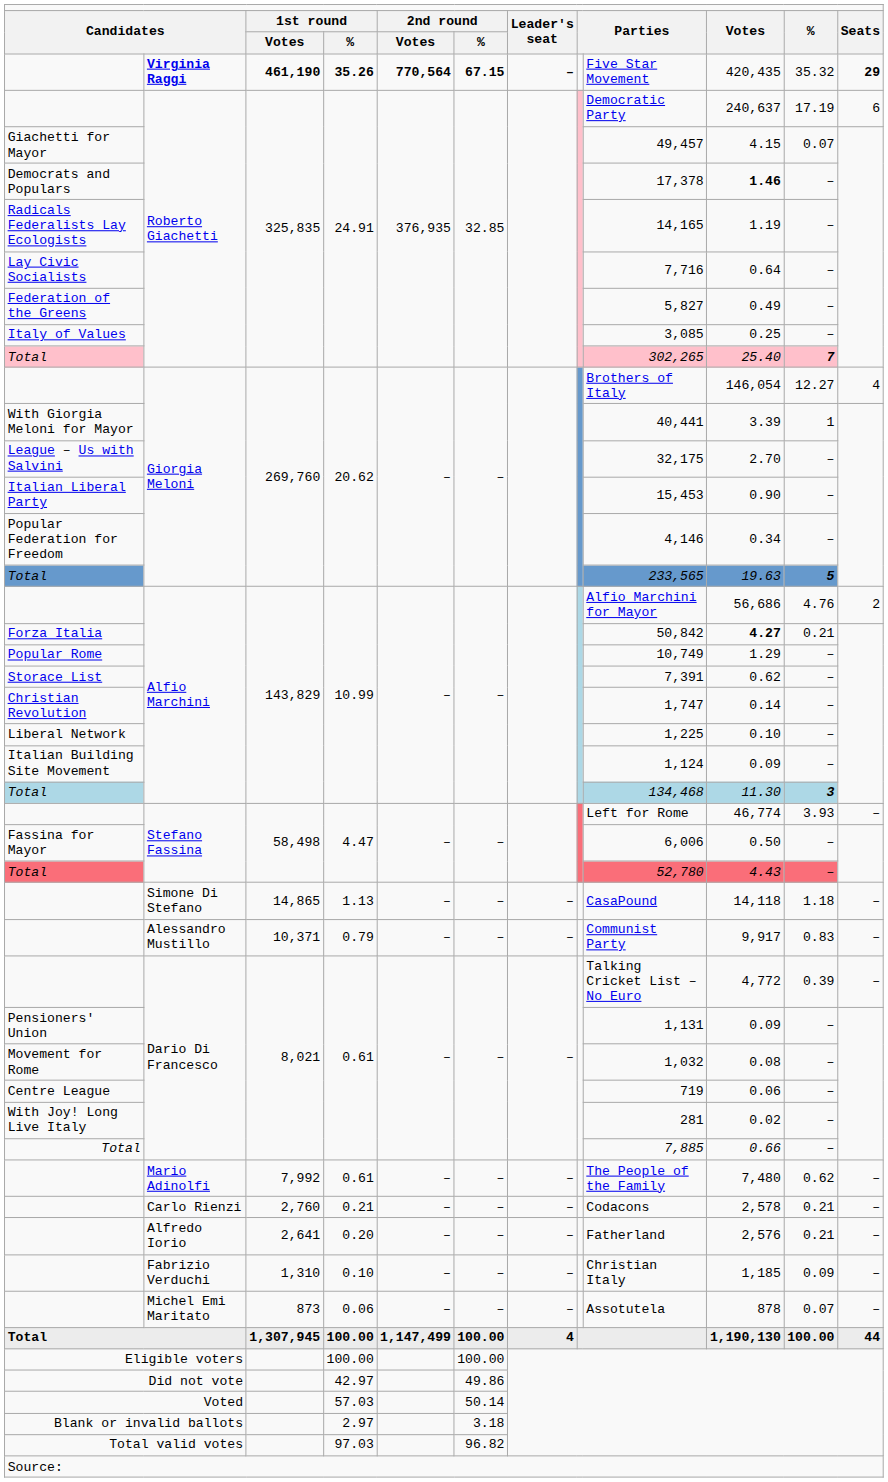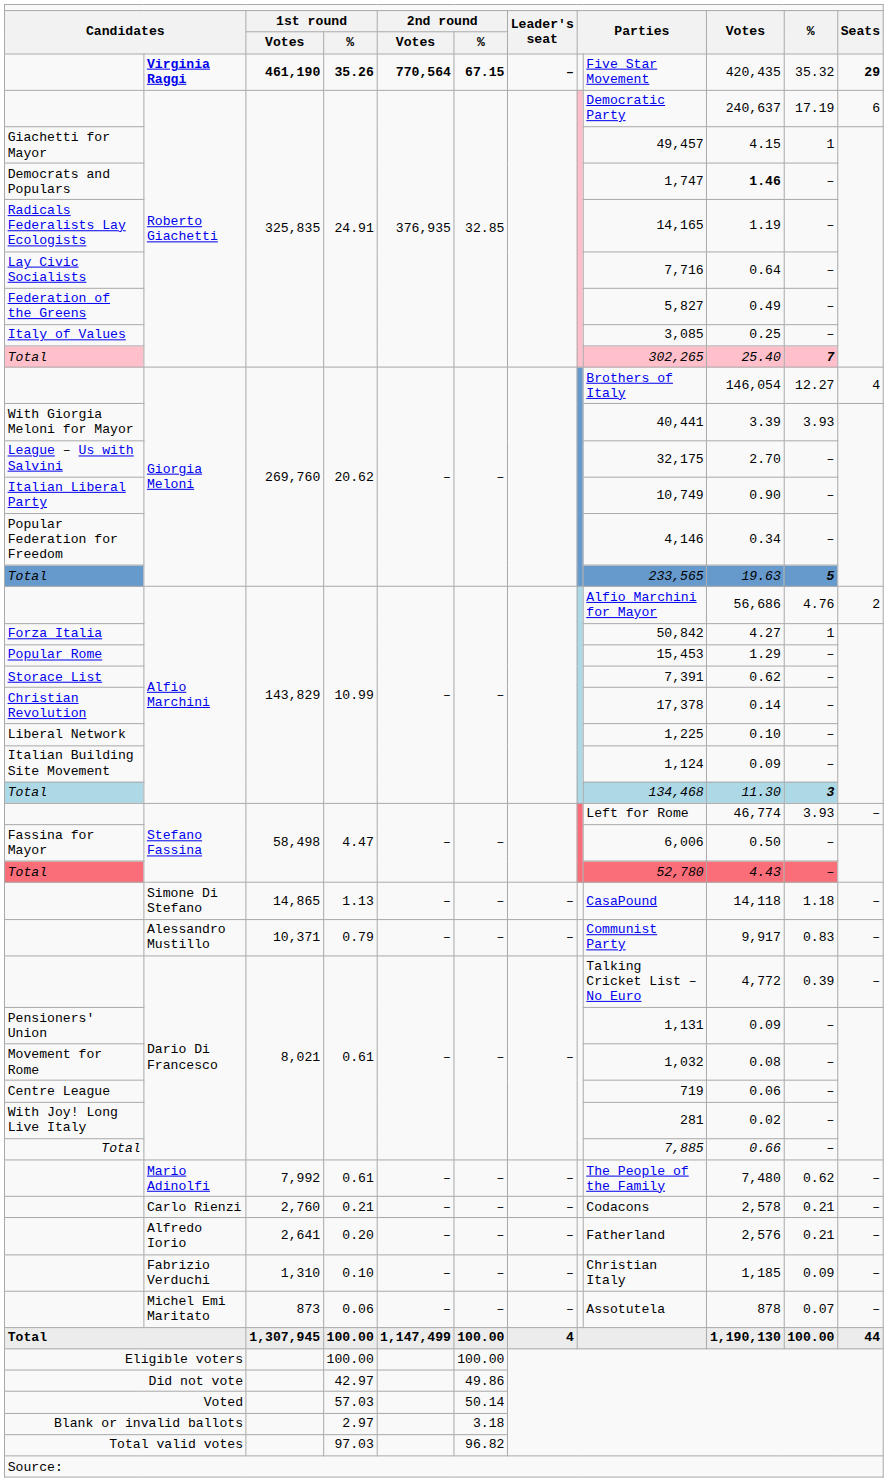(819, 145) 0.07 -> (830, 145) 1
(680, 181) 17,378 -> (684, 181) 1,747
(830, 422) 1 -> (819, 422) 3.93
(680, 495) 15,453 -> (680, 495) 10,749
(765, 634) bold -> (765, 634) normal
(819, 634) 0.21 -> (830, 634) 1
(680, 655) 10,749 -> (680, 655) 15,453
(684, 706) 1,747 -> (680, 706) 17,378
